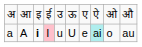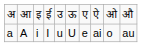(37, 33) bold -> (37, 33) normal
(48, 33) pink background -> (48, 33) no background
(97, 33) paleturquoise background -> (97, 33) no background
